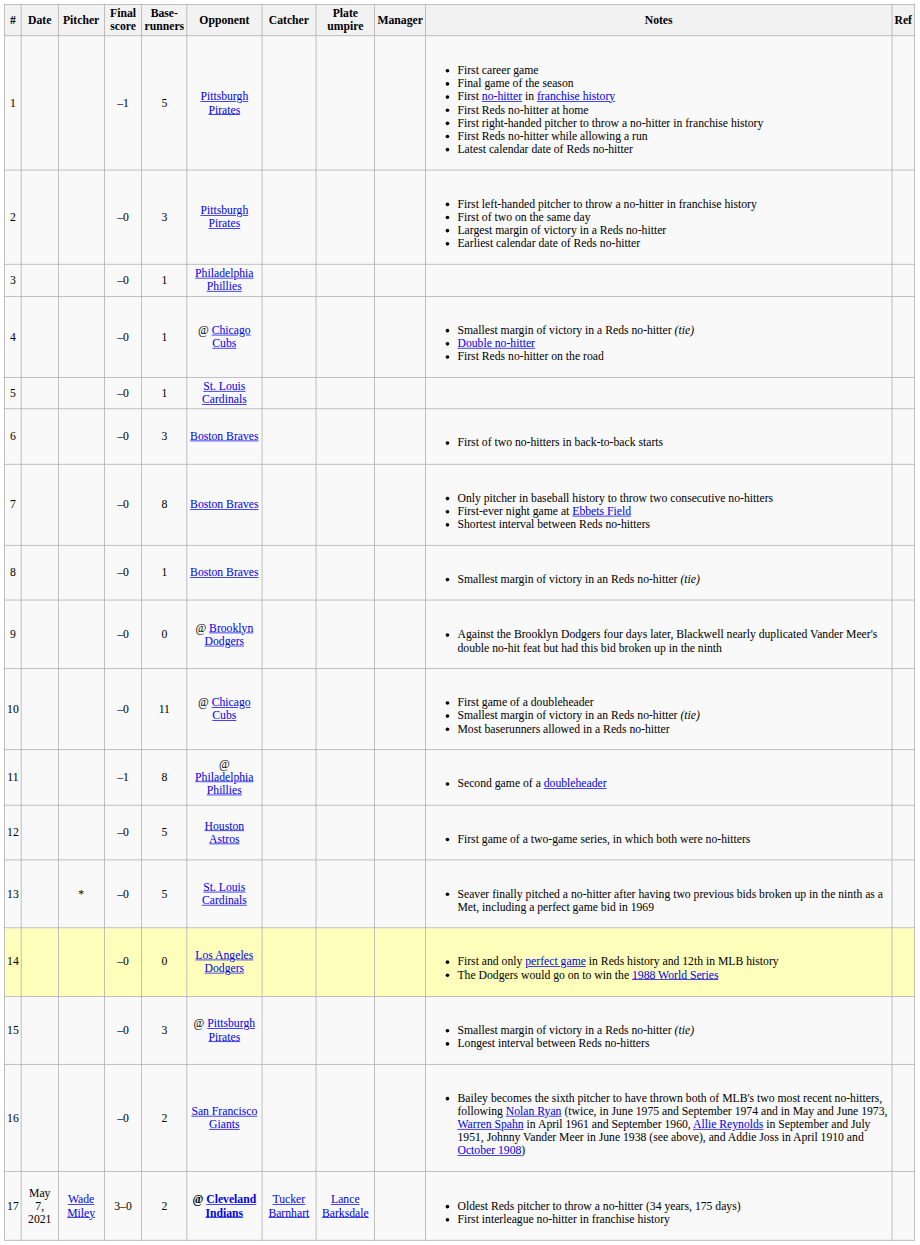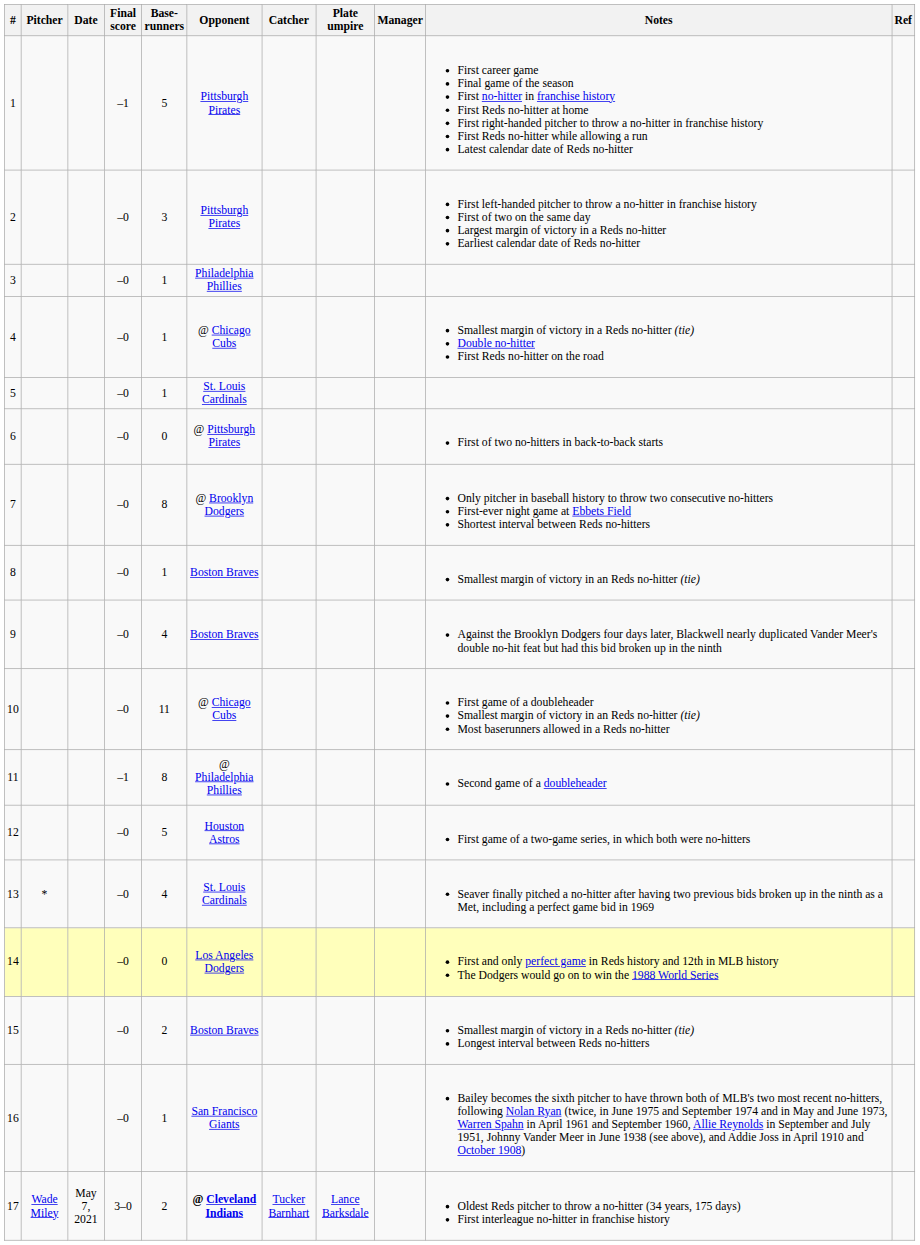columns swapped: (40, 20) <-> (81, 20)
(164, 436) 3 -> (164, 436) 0
(224, 436) Boston Braves -> (224, 436) @ Pittsburgh Pirates
(224, 504) Boston Braves -> (224, 504) @ Brooklyn Dodgers
(164, 634) 0 -> (164, 634) 4
(224, 634) @ Brooklyn Dodgers -> (224, 634) Boston Braves
(164, 894) 5 -> (164, 894) 4
(164, 1030) 3 -> (164, 1030) 2
(224, 1030) @ Pittsburgh Pirates -> (224, 1030) Boston Braves
(164, 1118) 2 -> (164, 1118) 1
